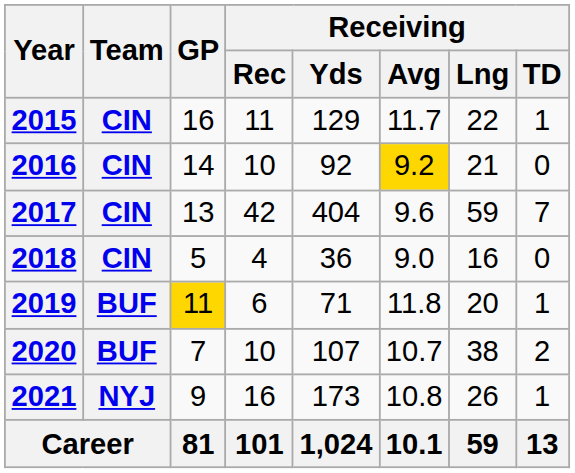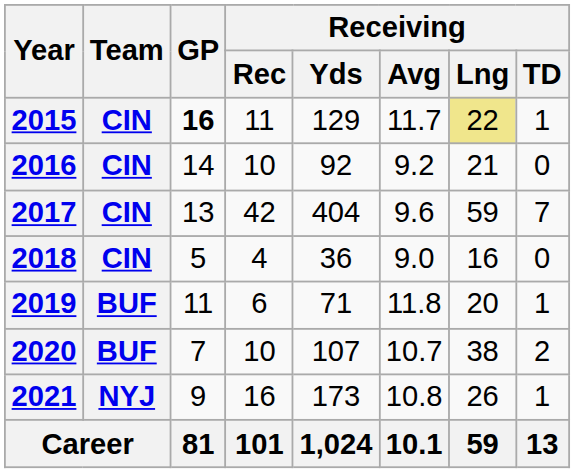(198, 119) normal -> (198, 119) bold
(483, 119) no background -> (483, 119) khaki background
(414, 166) gold background -> (414, 166) no background
(198, 304) gold background -> (198, 304) no background
